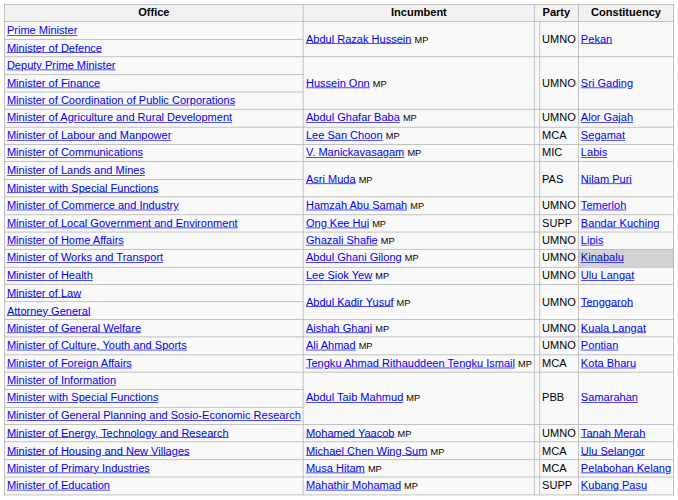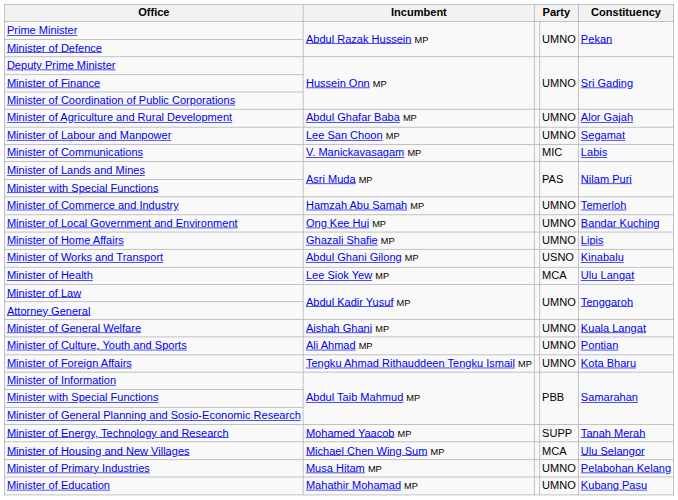(554, 135) MCA -> (559, 135) UMNO
(557, 223) SUPP -> (559, 223) UMNO
(559, 258) UMNO -> (558, 258) USNO
(602, 258) lightgrey background -> (602, 258) no background
(559, 275) UMNO -> (554, 275) MCA
(554, 363) MCA -> (559, 363) UMNO
(559, 433) UMNO -> (557, 433) SUPP
(554, 468) MCA -> (559, 468) UMNO
(557, 485) SUPP -> (559, 485) UMNO
